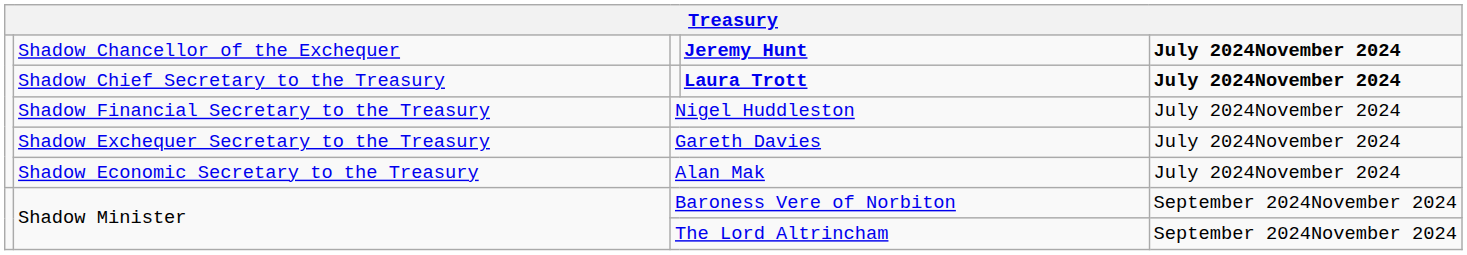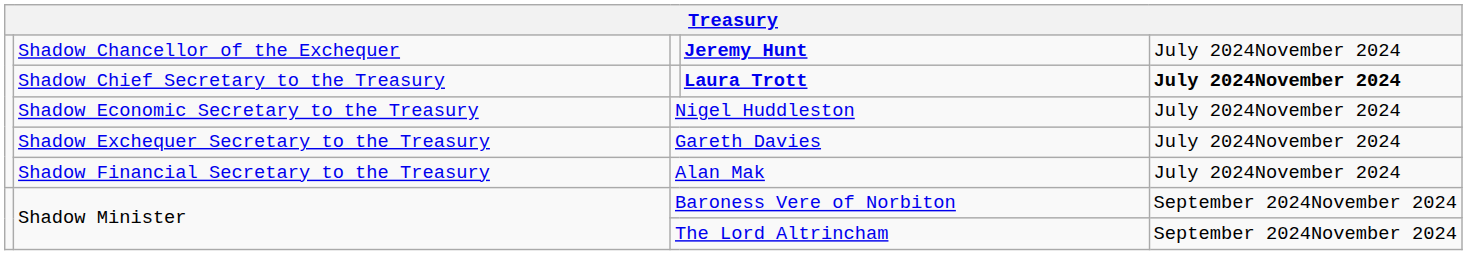(1277, 50) bold -> (1277, 50) normal
(254, 112) Shadow Financial Secretary to the Treasury -> (248, 112) Shadow Economic Secretary to the Treasury
(248, 173) Shadow Economic Secretary to the Treasury -> (254, 173) Shadow Financial Secretary to the Treasury
